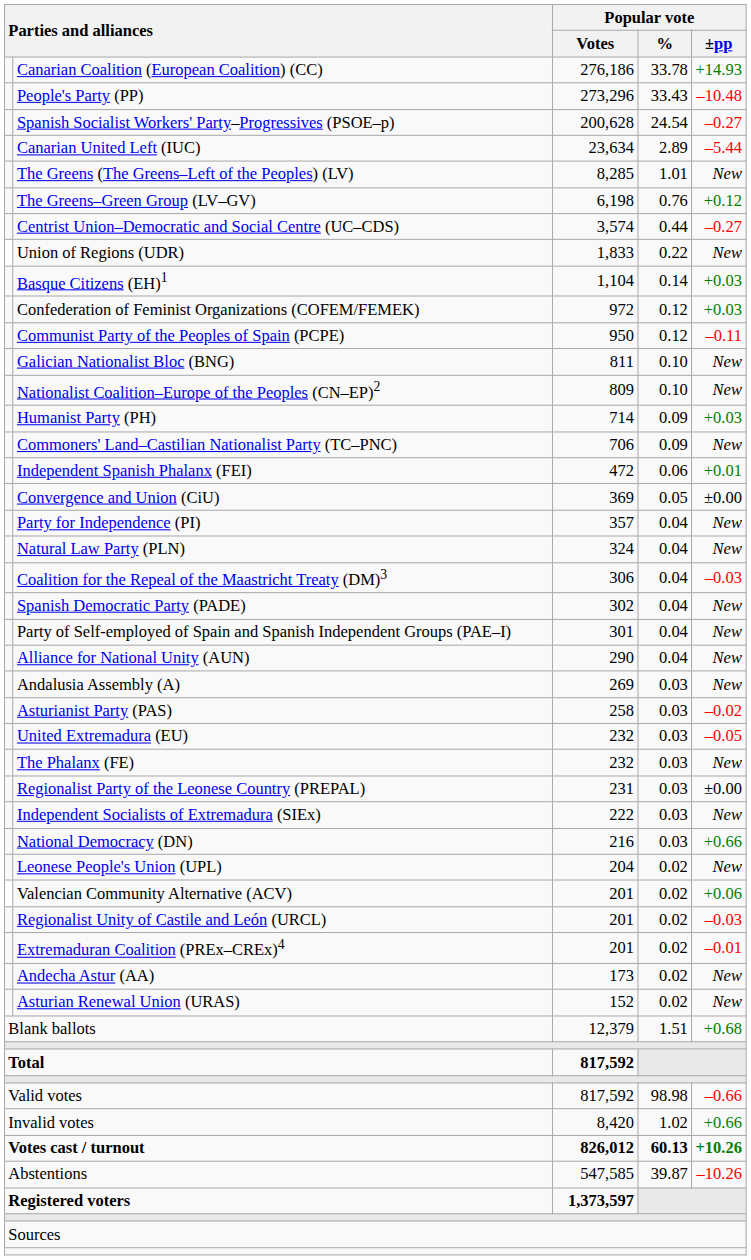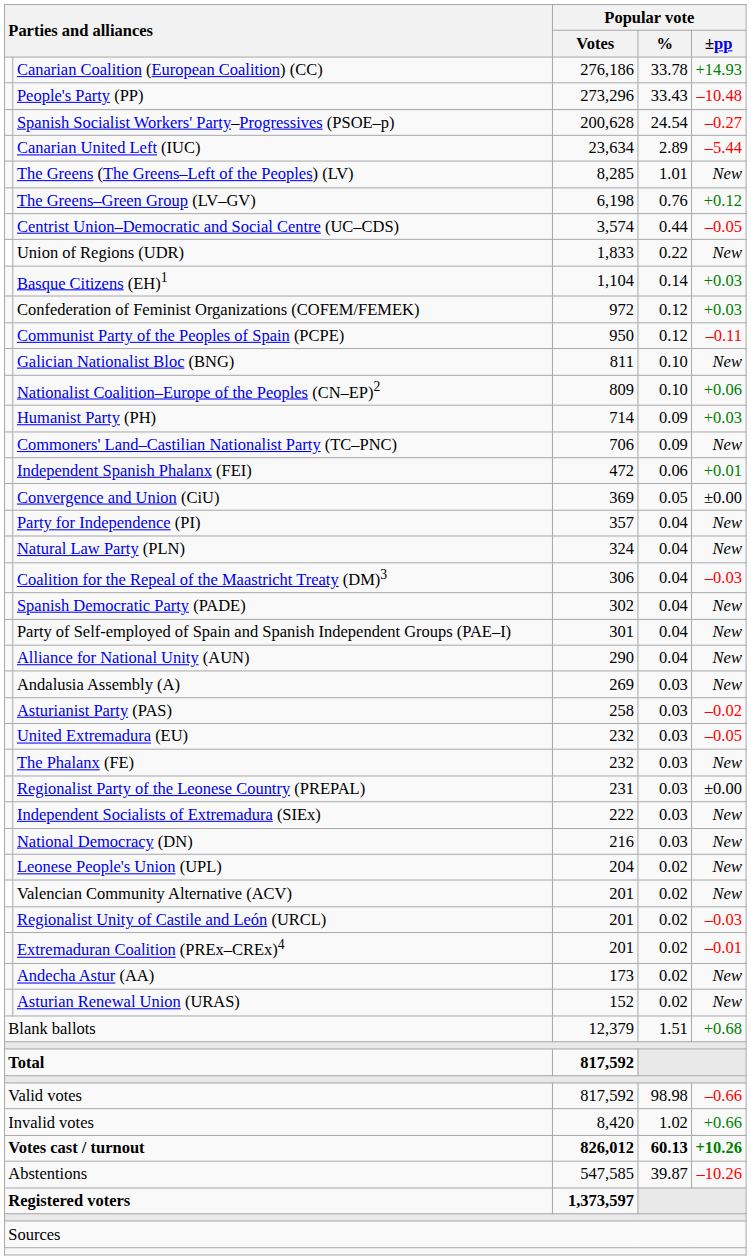(723, 226) –0.27 -> (723, 226) –0.05
(727, 390) New -> (723, 390) +0.06
(723, 841) +0.66 -> (727, 841) New
(723, 893) +0.06 -> (727, 893) New
